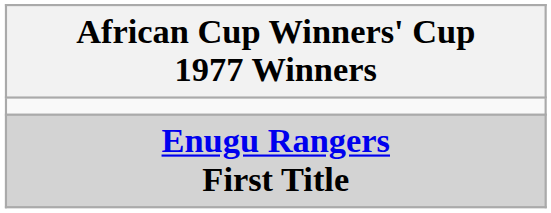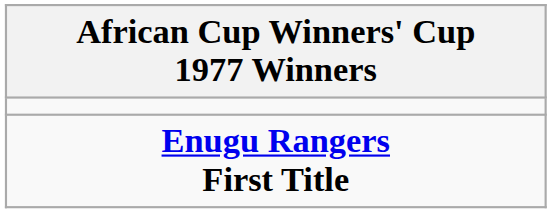(276, 160) lightgrey background -> (276, 160) no background
